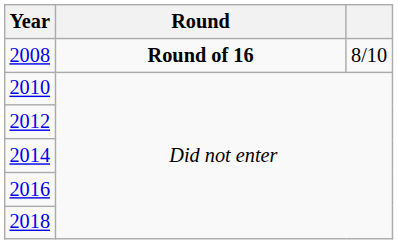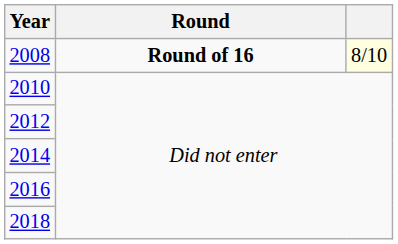(369, 55) no background -> (369, 55) lightyellow background
